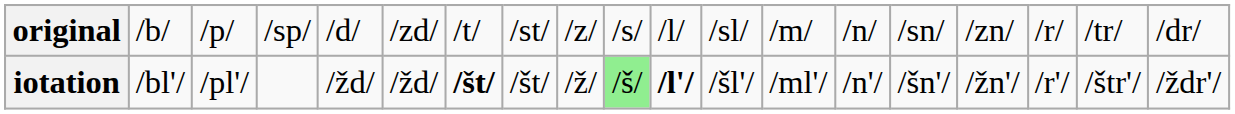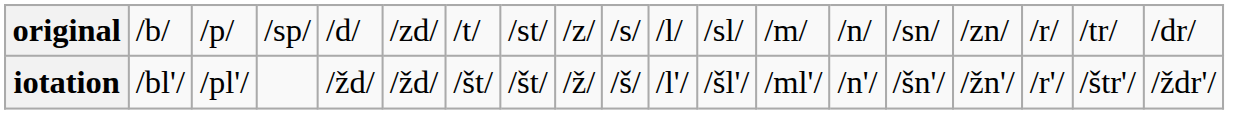(474, 81) bold -> (473, 81) normal
(627, 81) lightgreen background -> (625, 81) no background
(676, 81) bold -> (672, 81) normal
